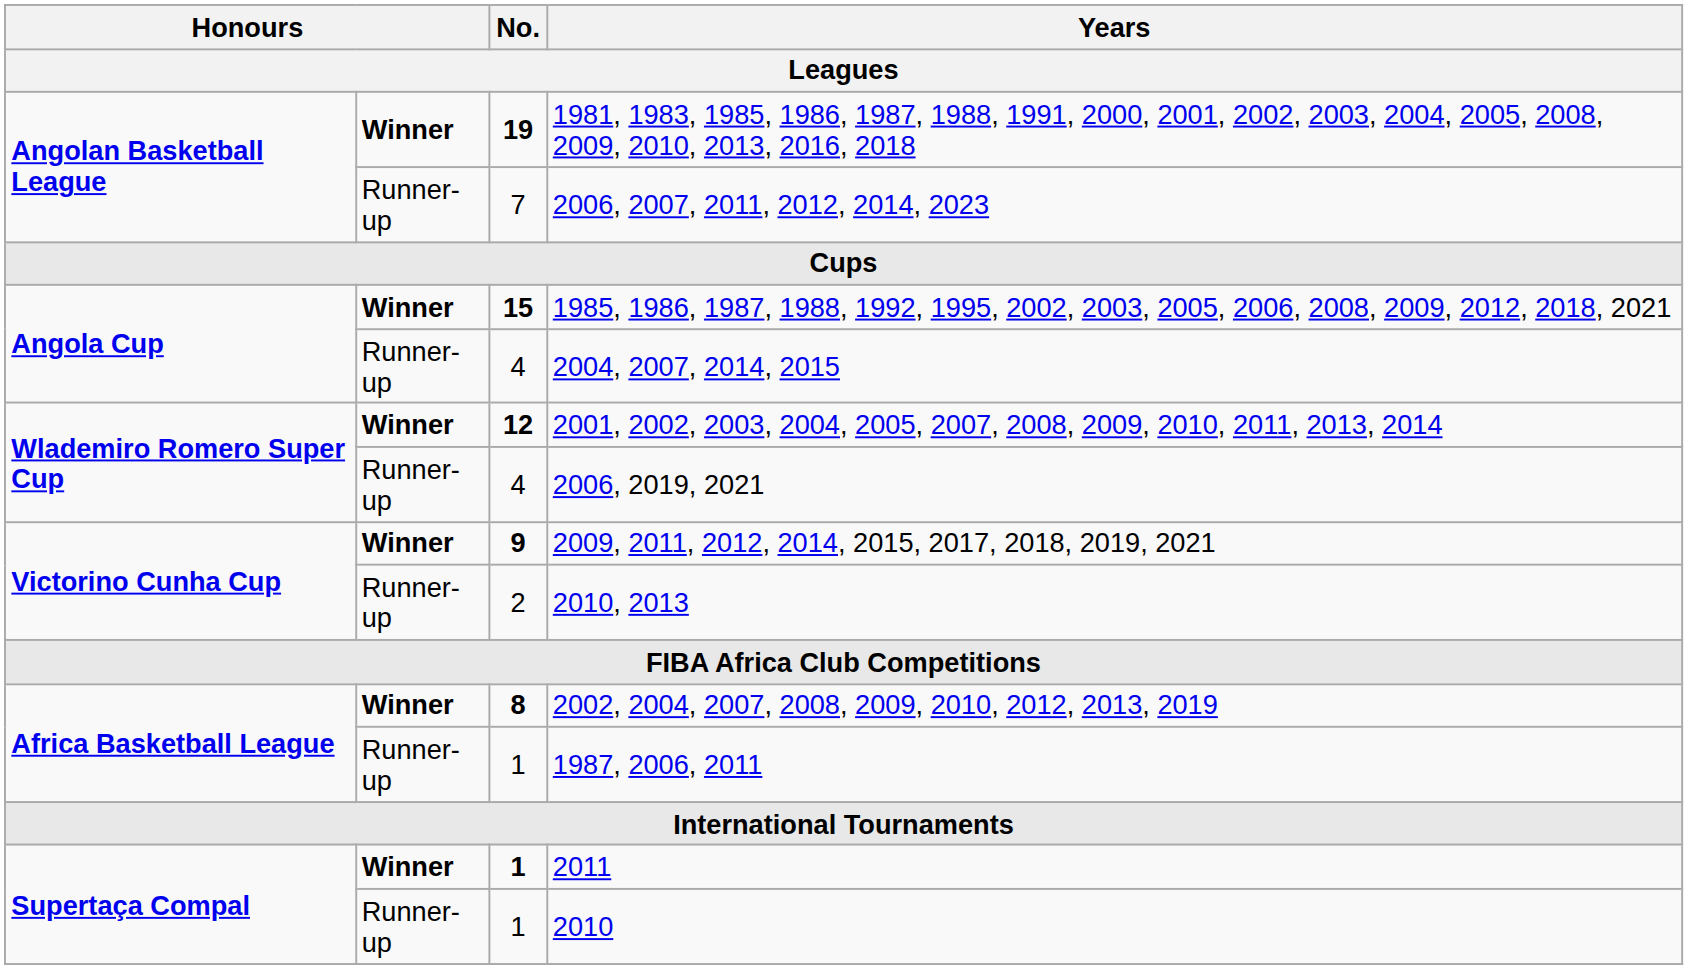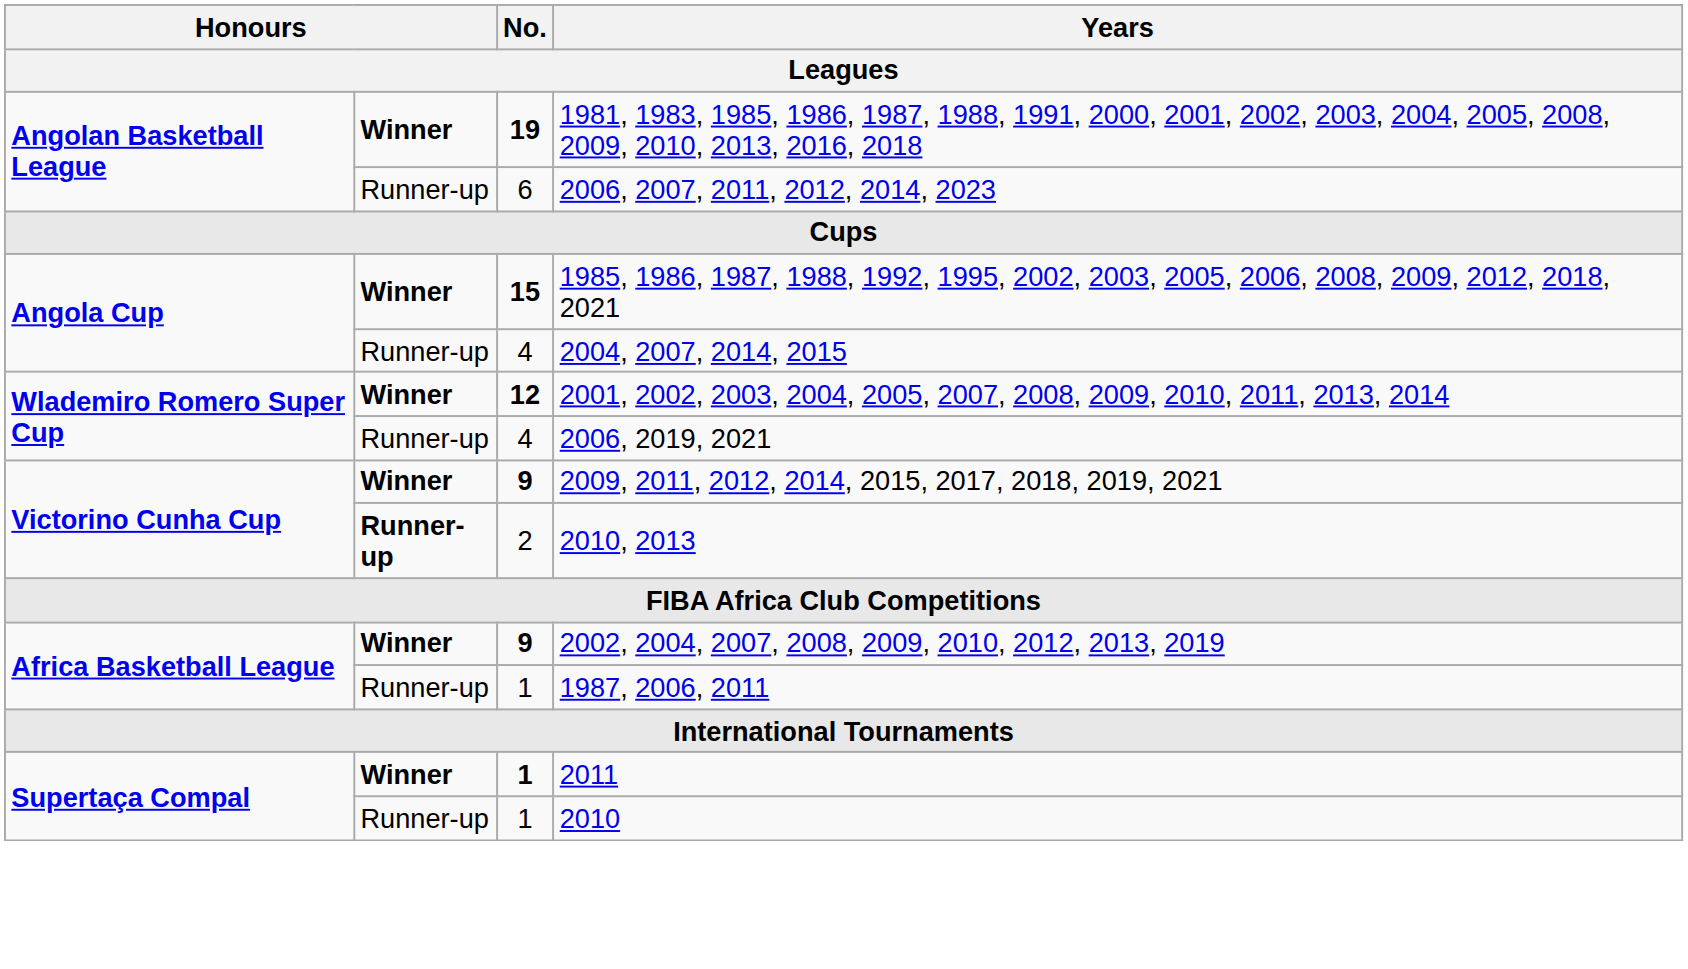(518, 204) 7 -> (525, 189) 6
(411, 602) normal -> (413, 541) bold
(518, 705) 8 -> (525, 644) 9
